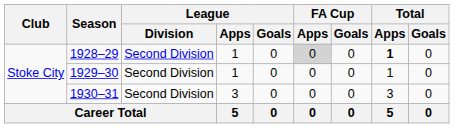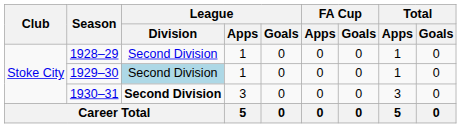(312, 53) lightgrey background -> (320, 53) no background
(390, 53) bold -> (397, 53) normal
(169, 73) no background -> (173, 73) lightblue background
(169, 93) normal -> (173, 93) bold
